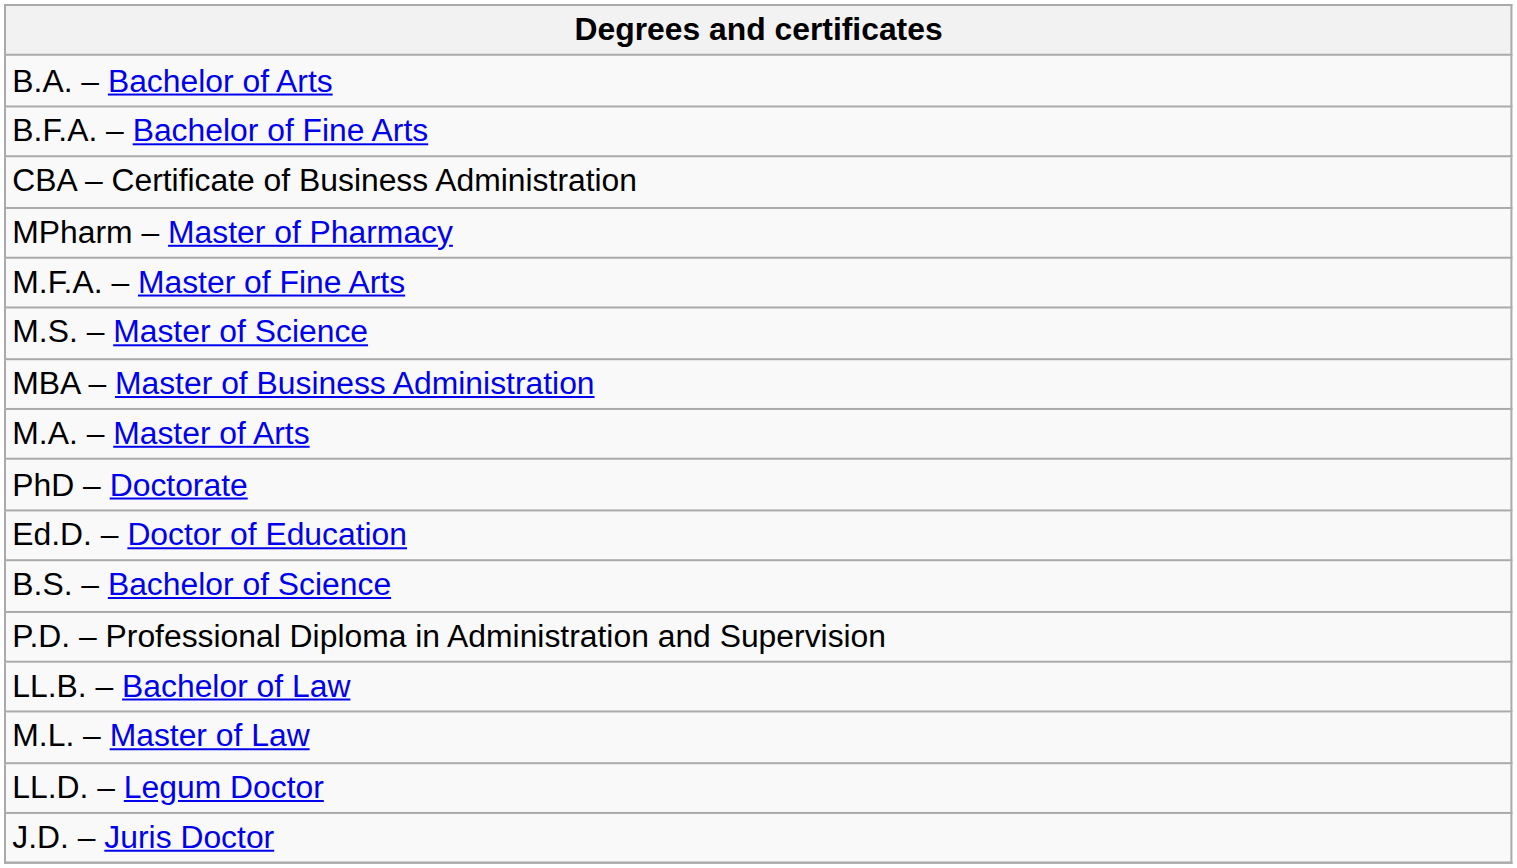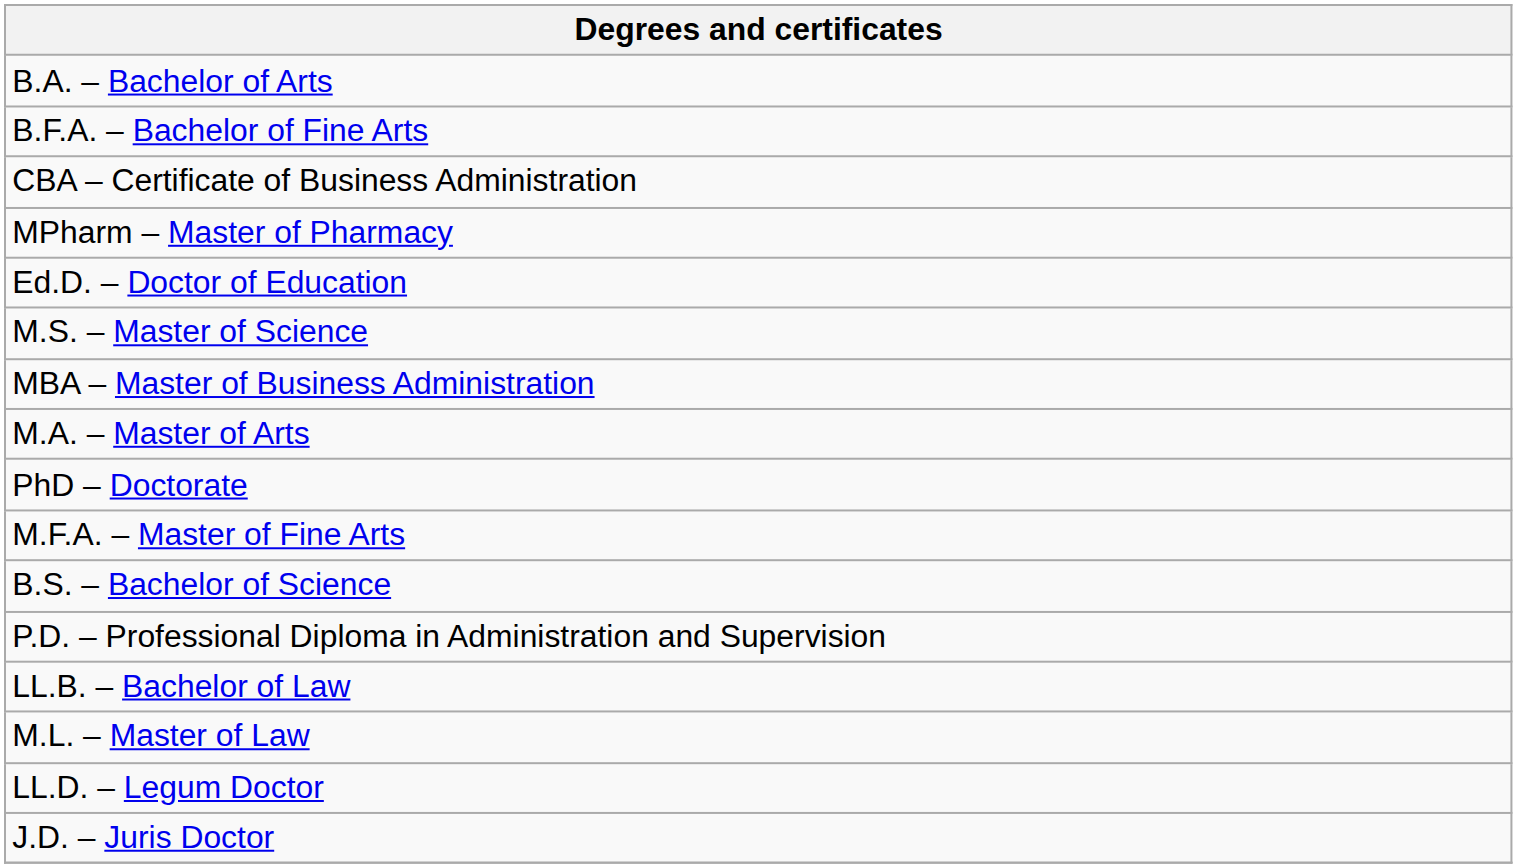(209, 282) M.F.A. – Master of Fine Arts -> (210, 282) Ed.D. – Doctor of Education
(210, 534) Ed.D. – Doctor of Education -> (209, 534) M.F.A. – Master of Fine Arts
